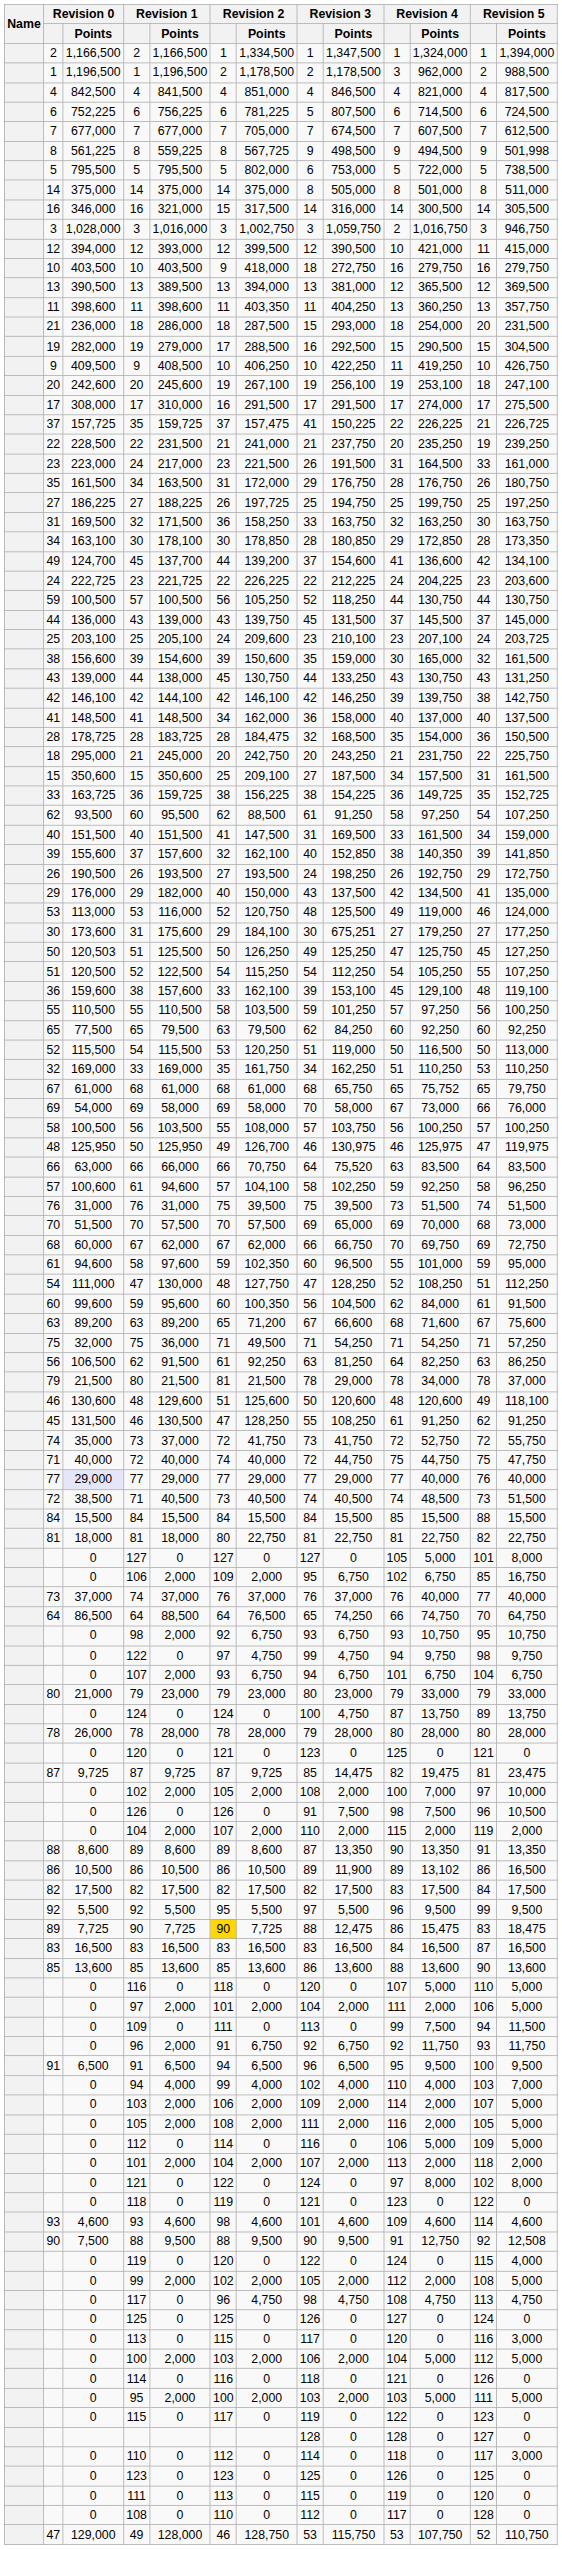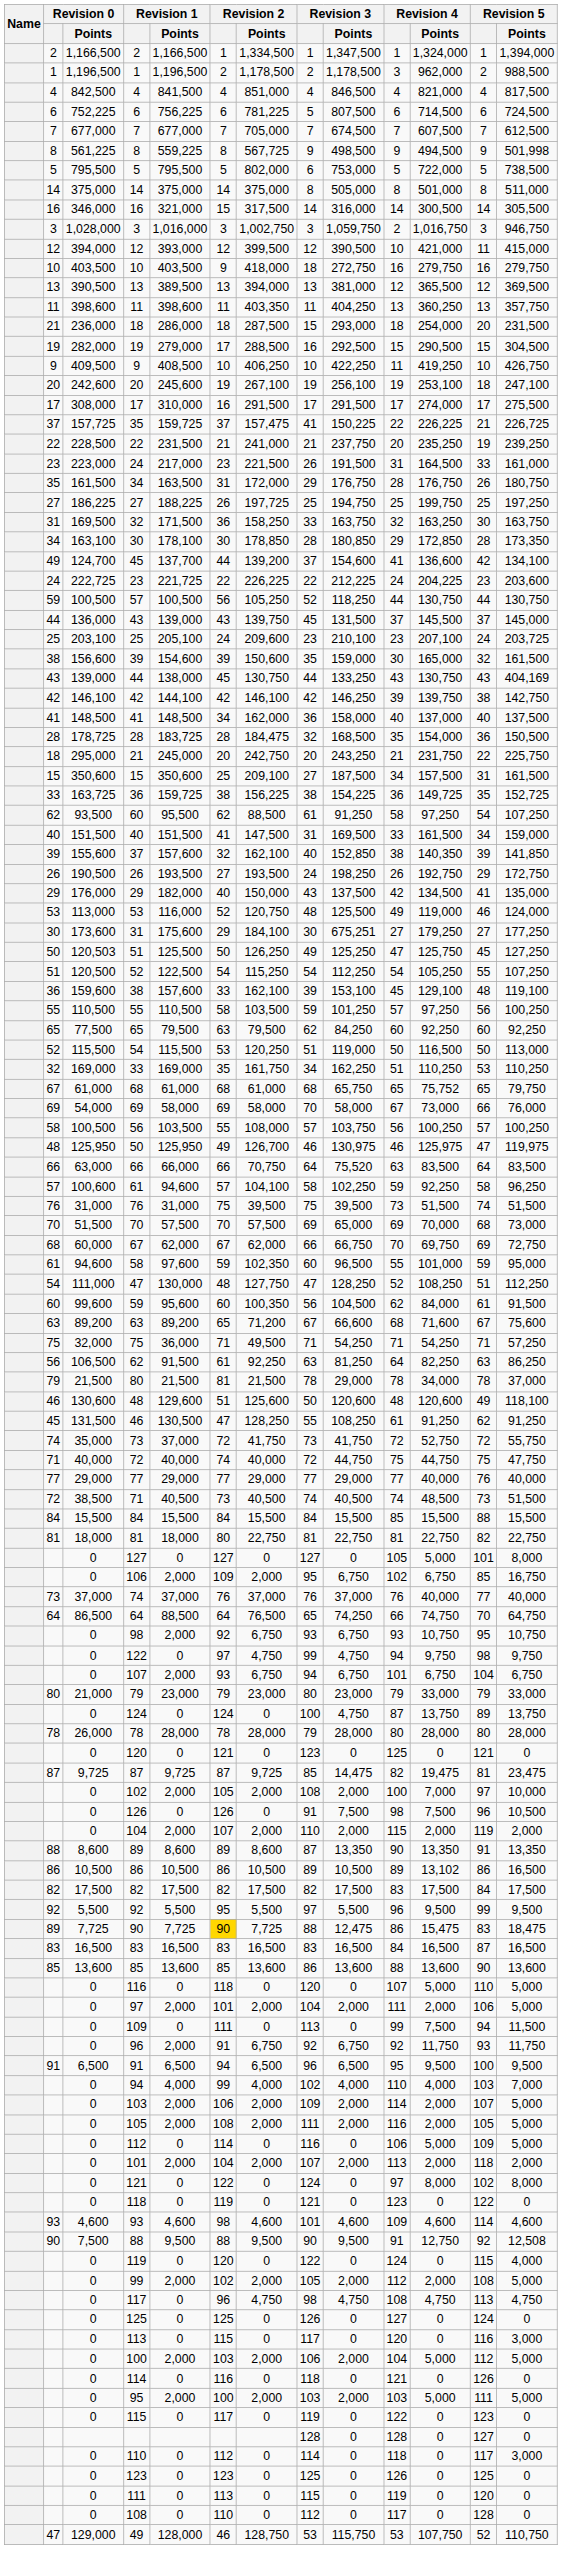(527, 678) 131,250 -> (527, 678) 404,169
(93, 1479) lavender background -> (93, 1479) no background
(353, 1870) 11,900 -> (353, 1870) 10,500
